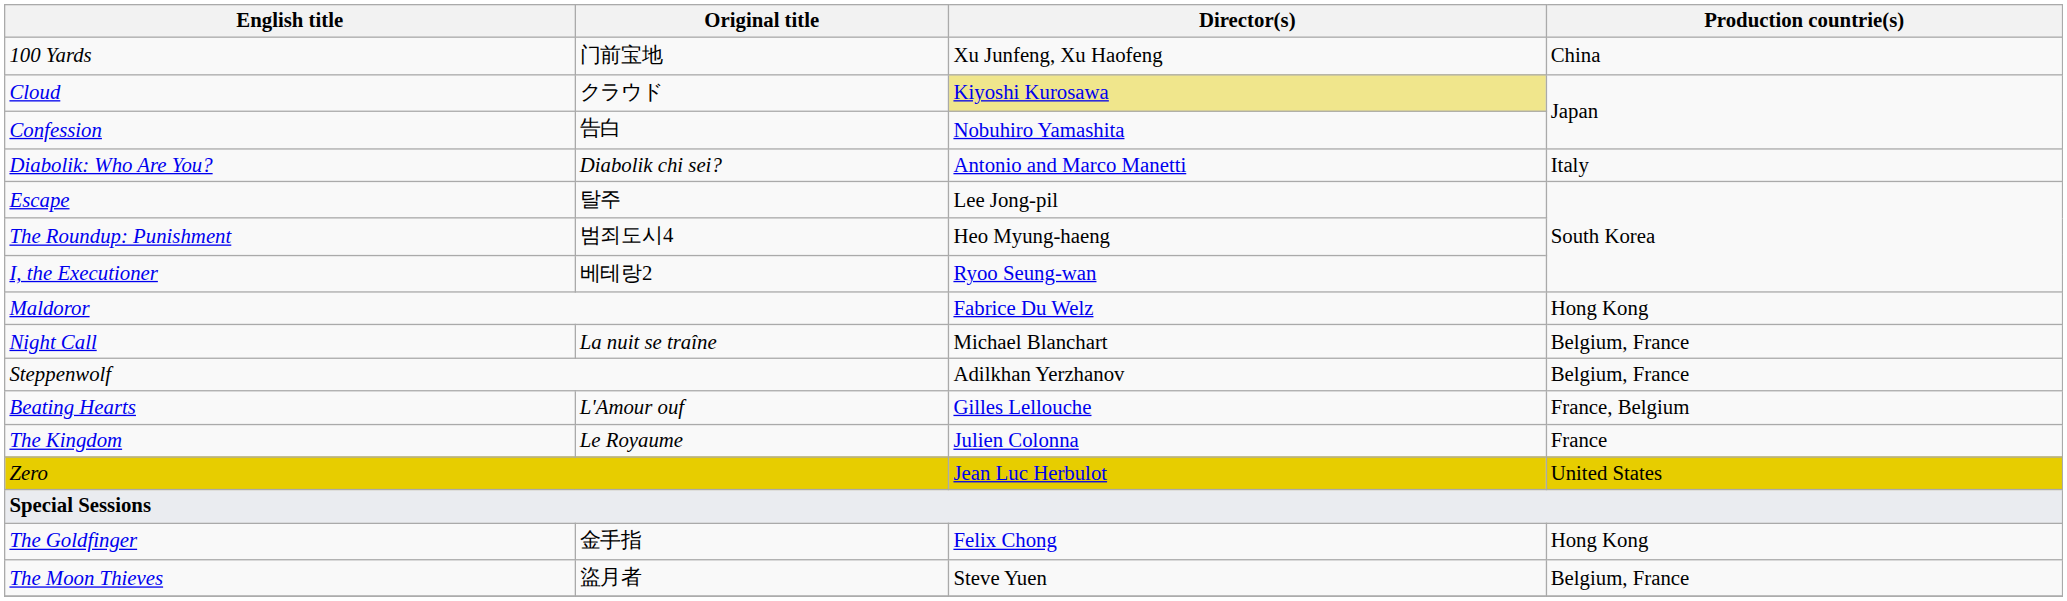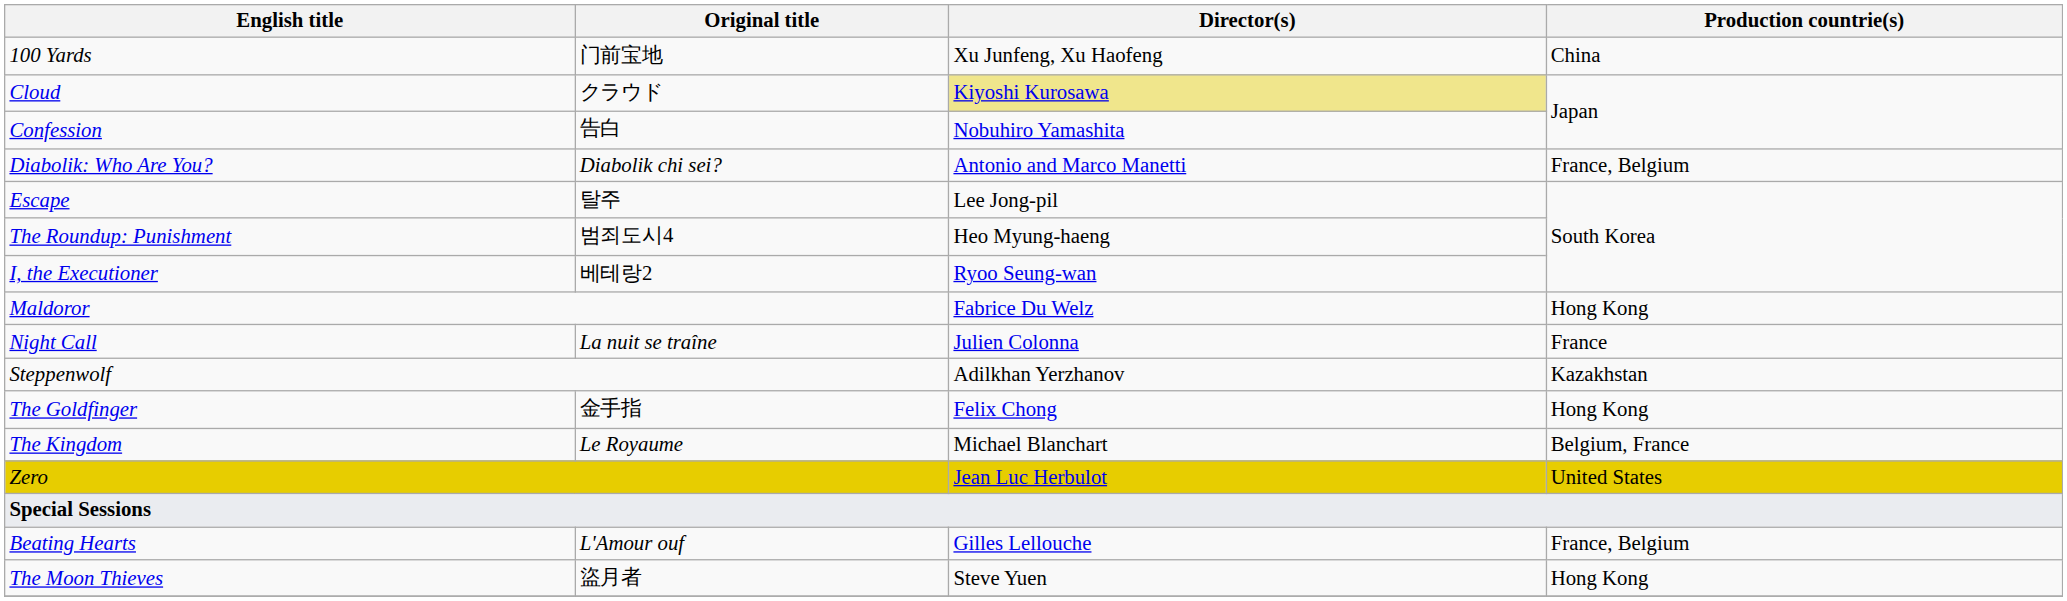(1570, 164) Italy -> (1620, 164) France, Belgium
(1031, 341) Michael Blanchart -> (1016, 341) Julien Colonna
(1620, 341) Belgium, France -> (1579, 341) France
(1620, 374) Belgium, France -> (1599, 374) Kazakhstan
rows swapped: (73, 541) <-> (73, 407)
(1016, 440) Julien Colonna -> (1031, 444) Michael Blanchart
(1579, 440) France -> (1620, 444) Belgium, France
(1620, 578) Belgium, France -> (1599, 578) Hong Kong
